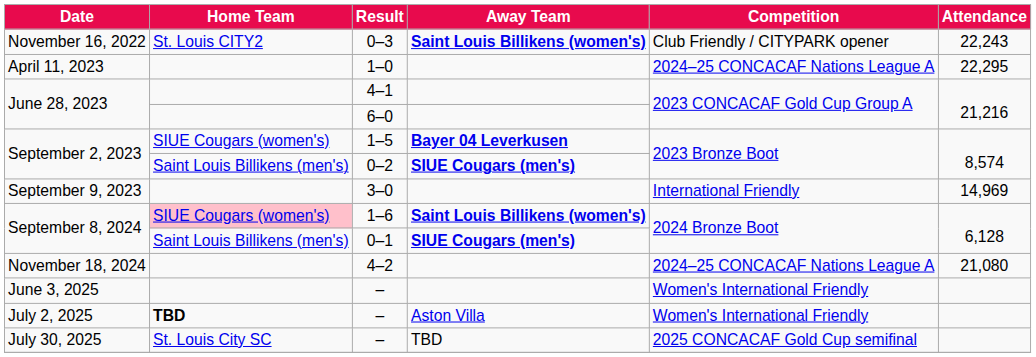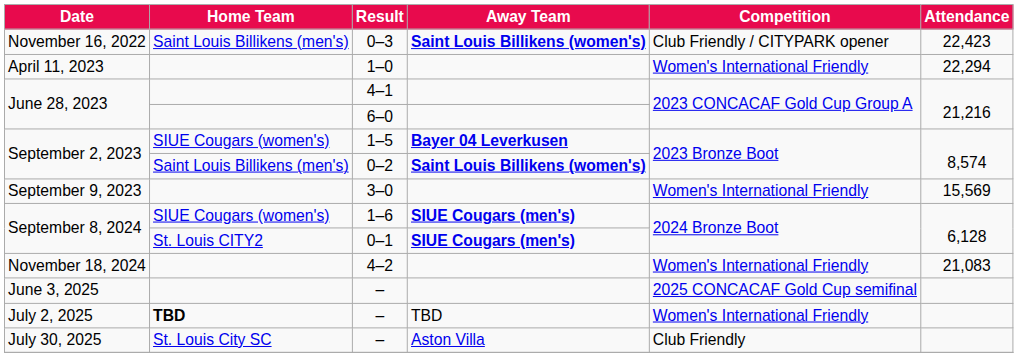(208, 41) St. Louis CITY2 -> (251, 41) Saint Louis Billikens (men's)
(984, 41) 22,243 -> (967, 41) 22,423
(794, 66) 2024–25 CONCACAF Nations League A -> (761, 66) Women's International Friendly
(984, 66) 22,295 -> (967, 66) 22,294
(493, 166) SIUE Cougars (men's) -> (528, 166) Saint Louis Billikens (women's)
(726, 191) International Friendly -> (761, 191) Women's International Friendly
(984, 191) 14,969 -> (967, 191) 15,569
(241, 215) pink background -> (241, 215) no background
(528, 215) Saint Louis Billikens (women's) -> (493, 215) SIUE Cougars (men's)
(251, 240) Saint Louis Billikens (men's) -> (208, 240) St. Louis CITY2
(794, 265) 2024–25 CONCACAF Nations League A -> (761, 265) Women's International Friendly
(984, 265) 21,080 -> (967, 265) 21,083
(761, 290) Women's International Friendly -> (785, 290) 2025 CONCACAF Gold Cup semifinal
(448, 315) Aston Villa -> (427, 315) TBD
(427, 340) TBD -> (448, 340) Aston Villa
(785, 340) 2025 CONCACAF Gold Cup semifinal -> (699, 340) Club Friendly
